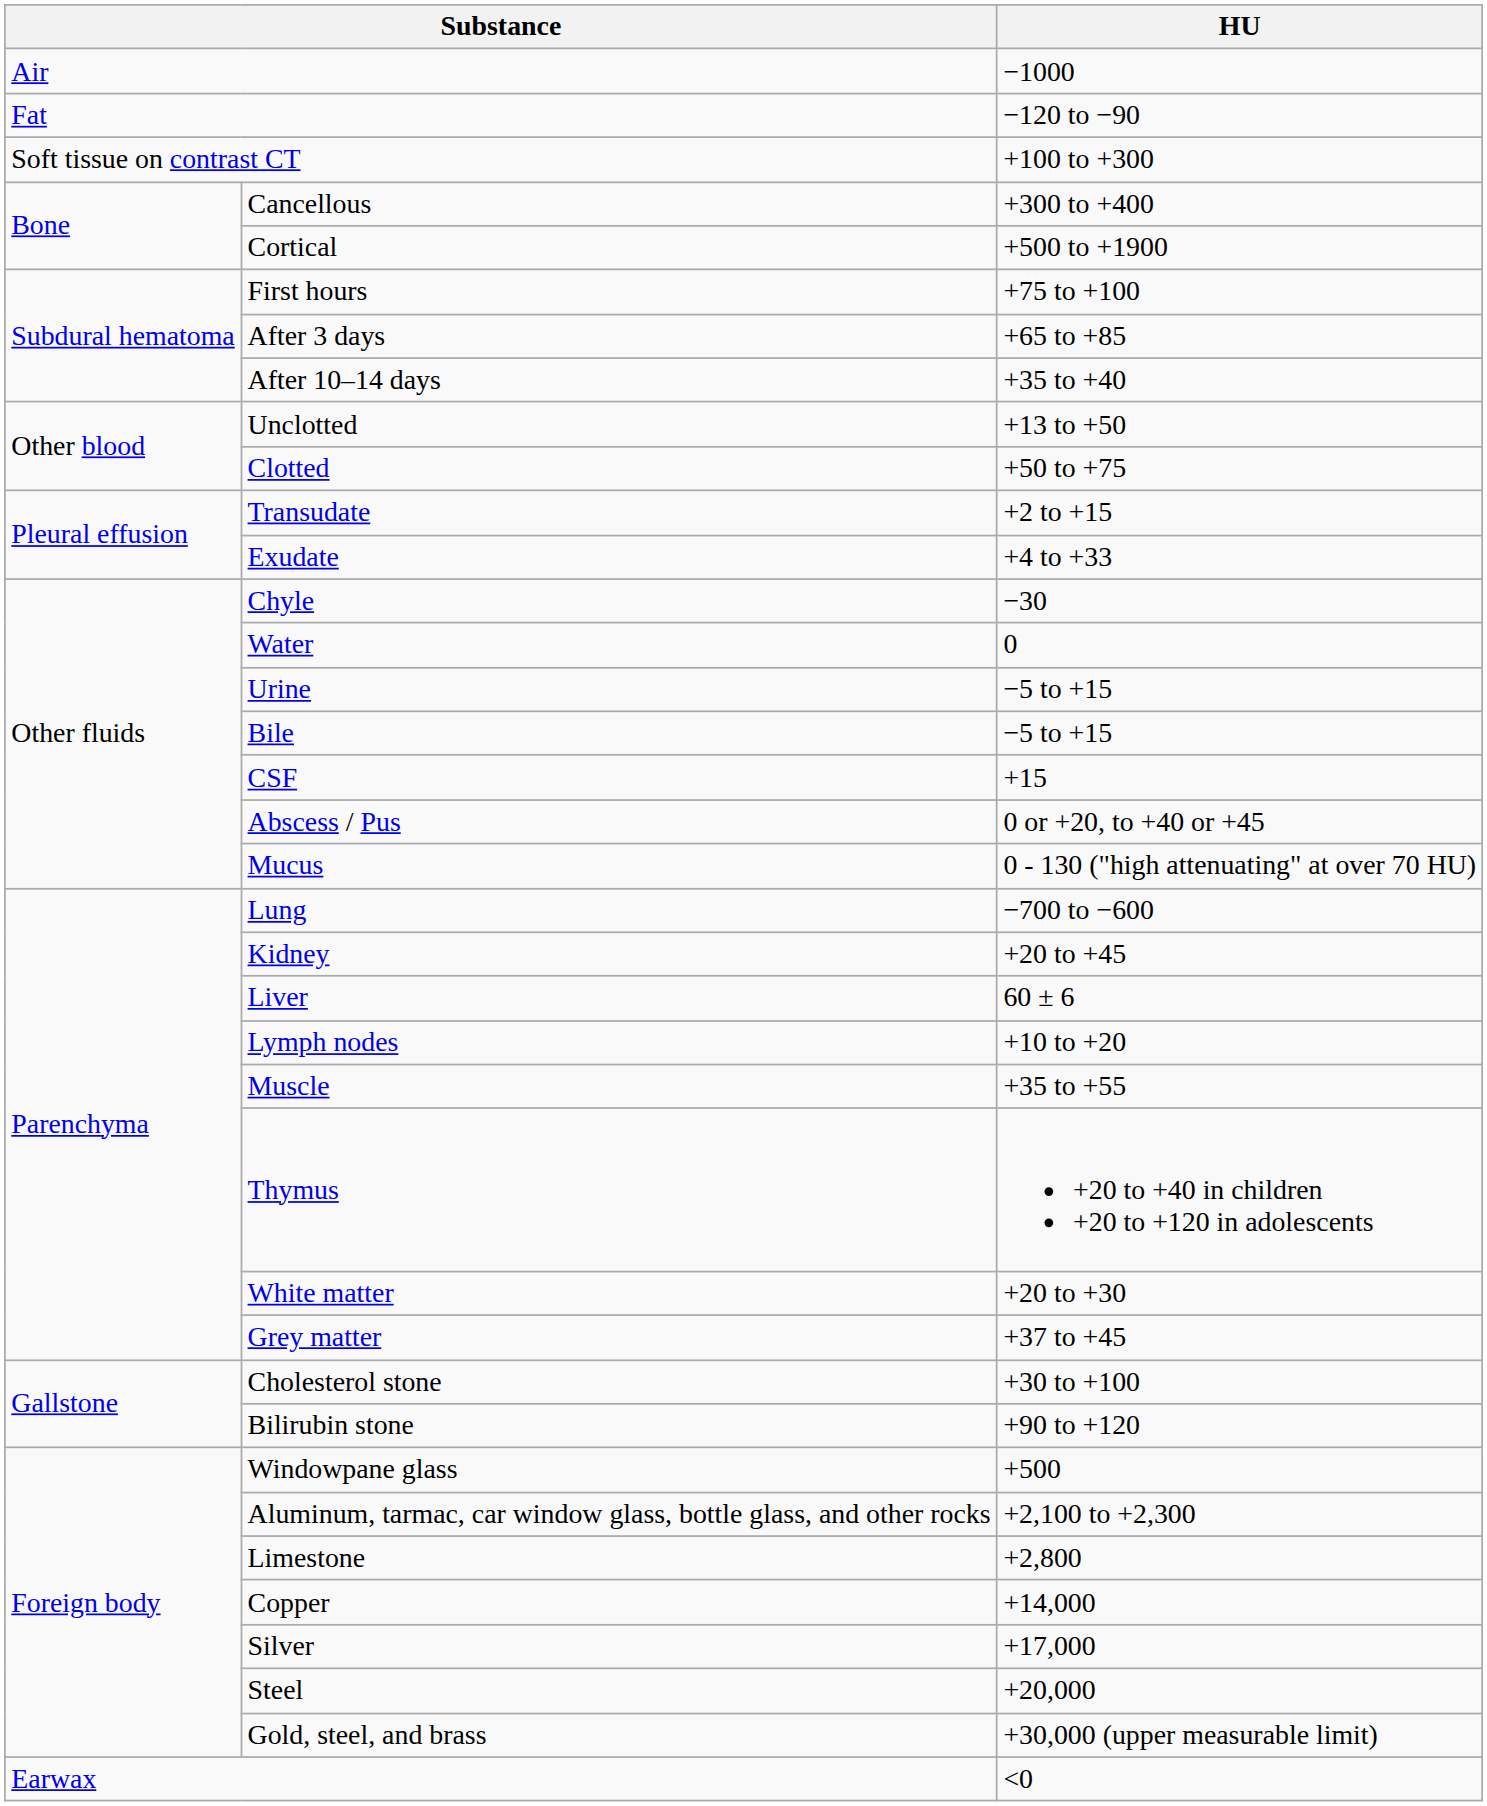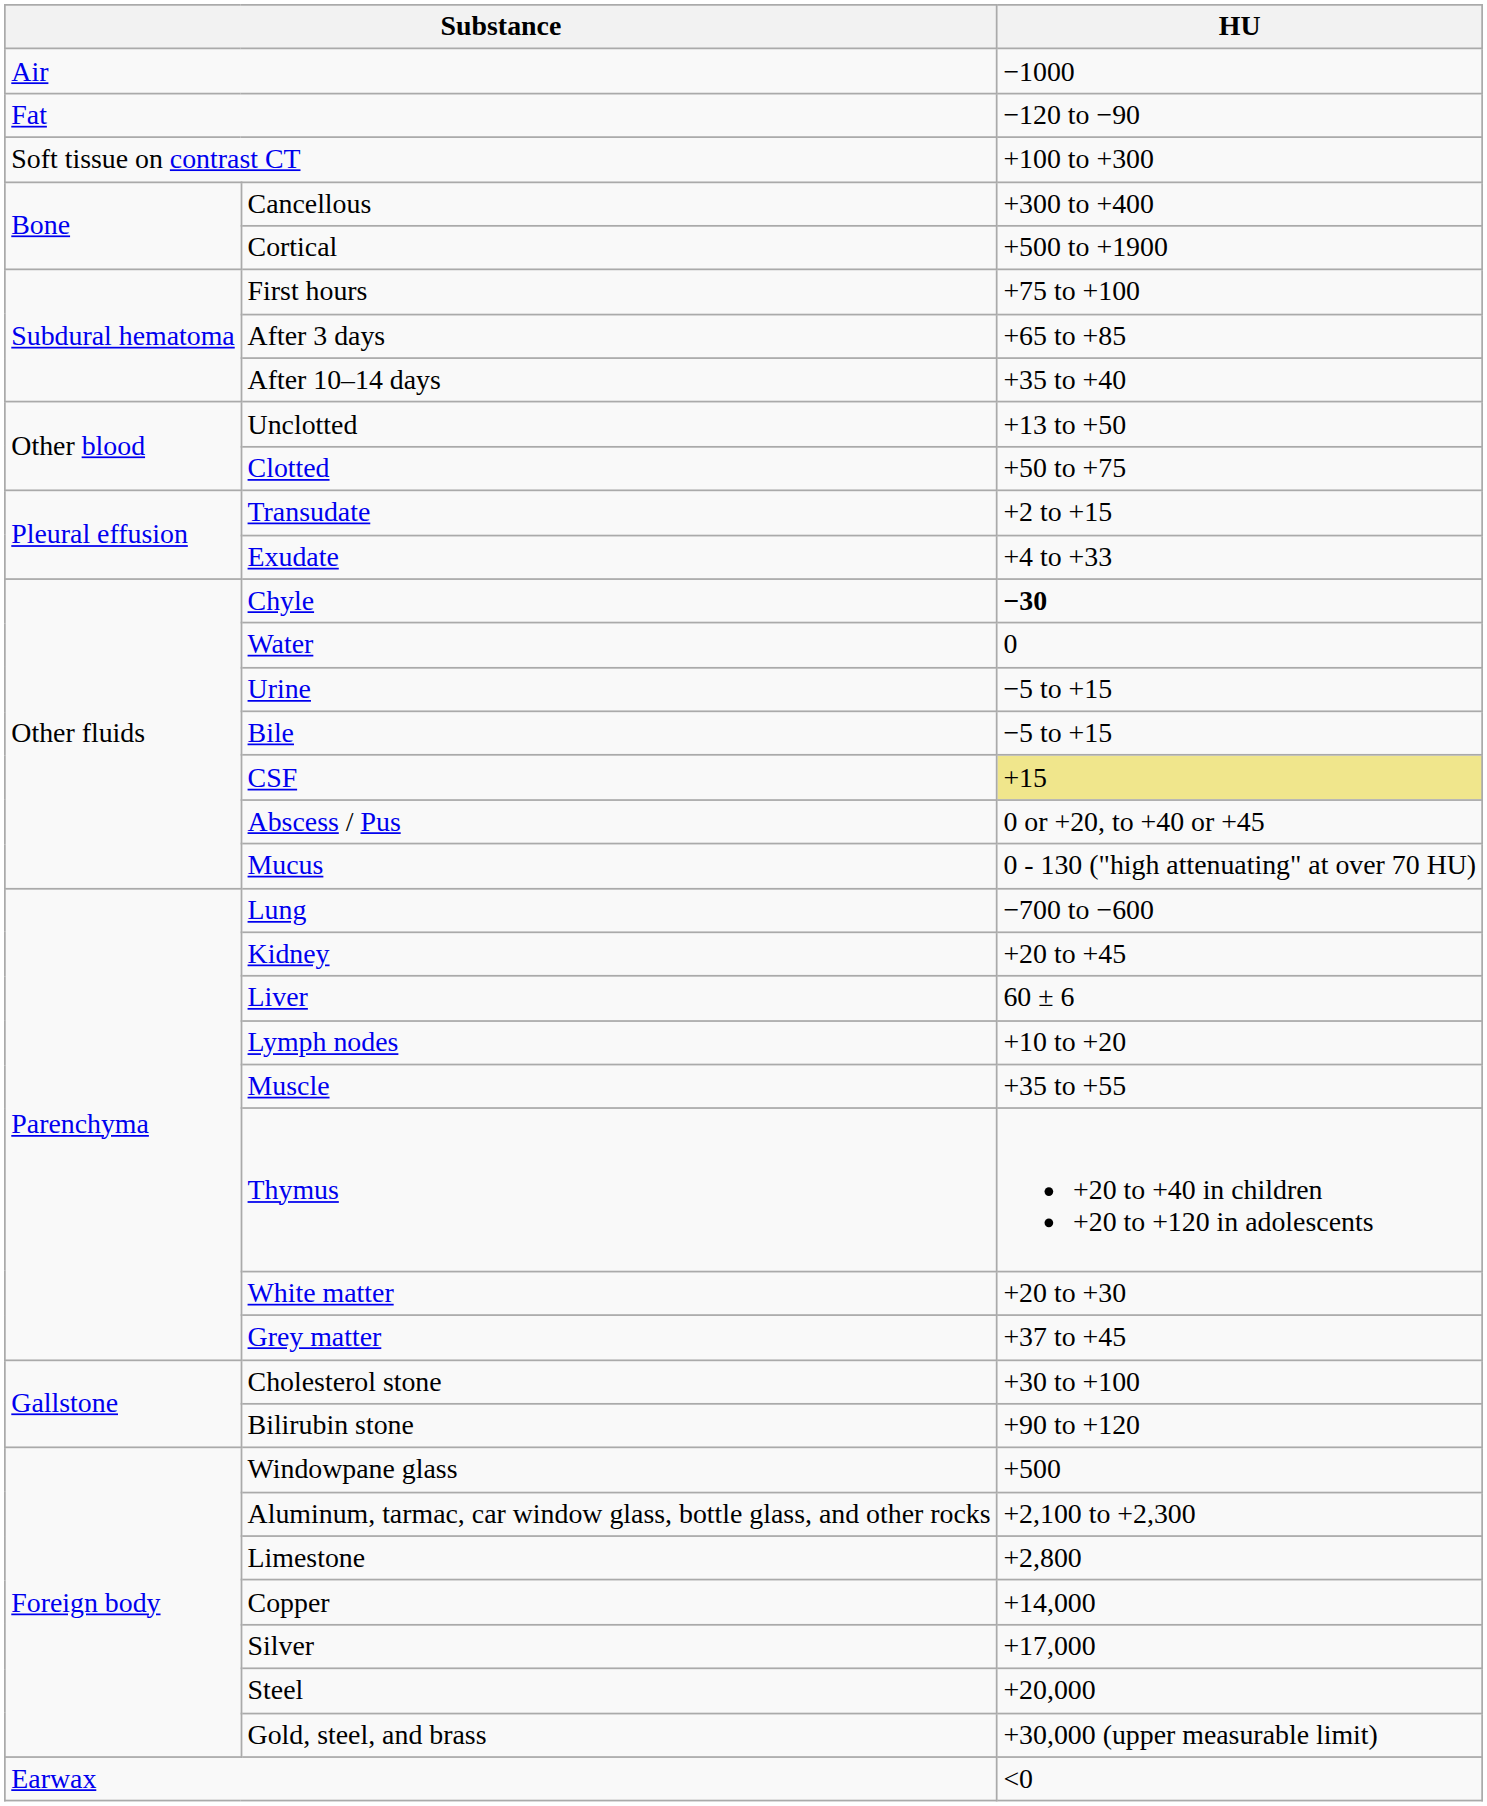(1025, 600) normal -> (1025, 600) bold
(1025, 777) no background -> (1025, 777) khaki background
